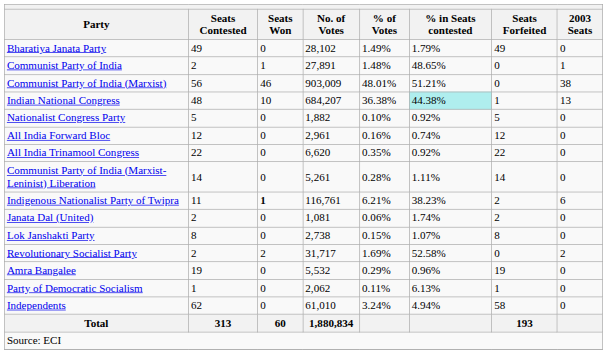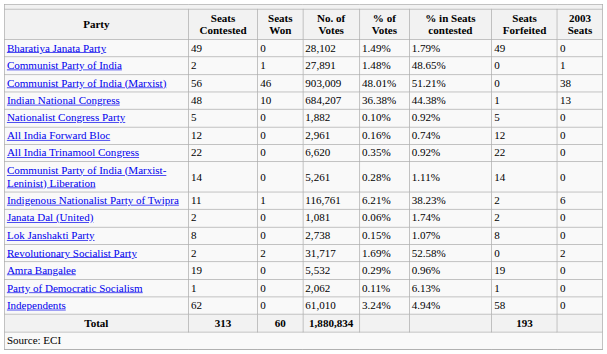(429, 100) paleturquoise background -> (429, 100) no background
(263, 200) bold -> (263, 200) normal
